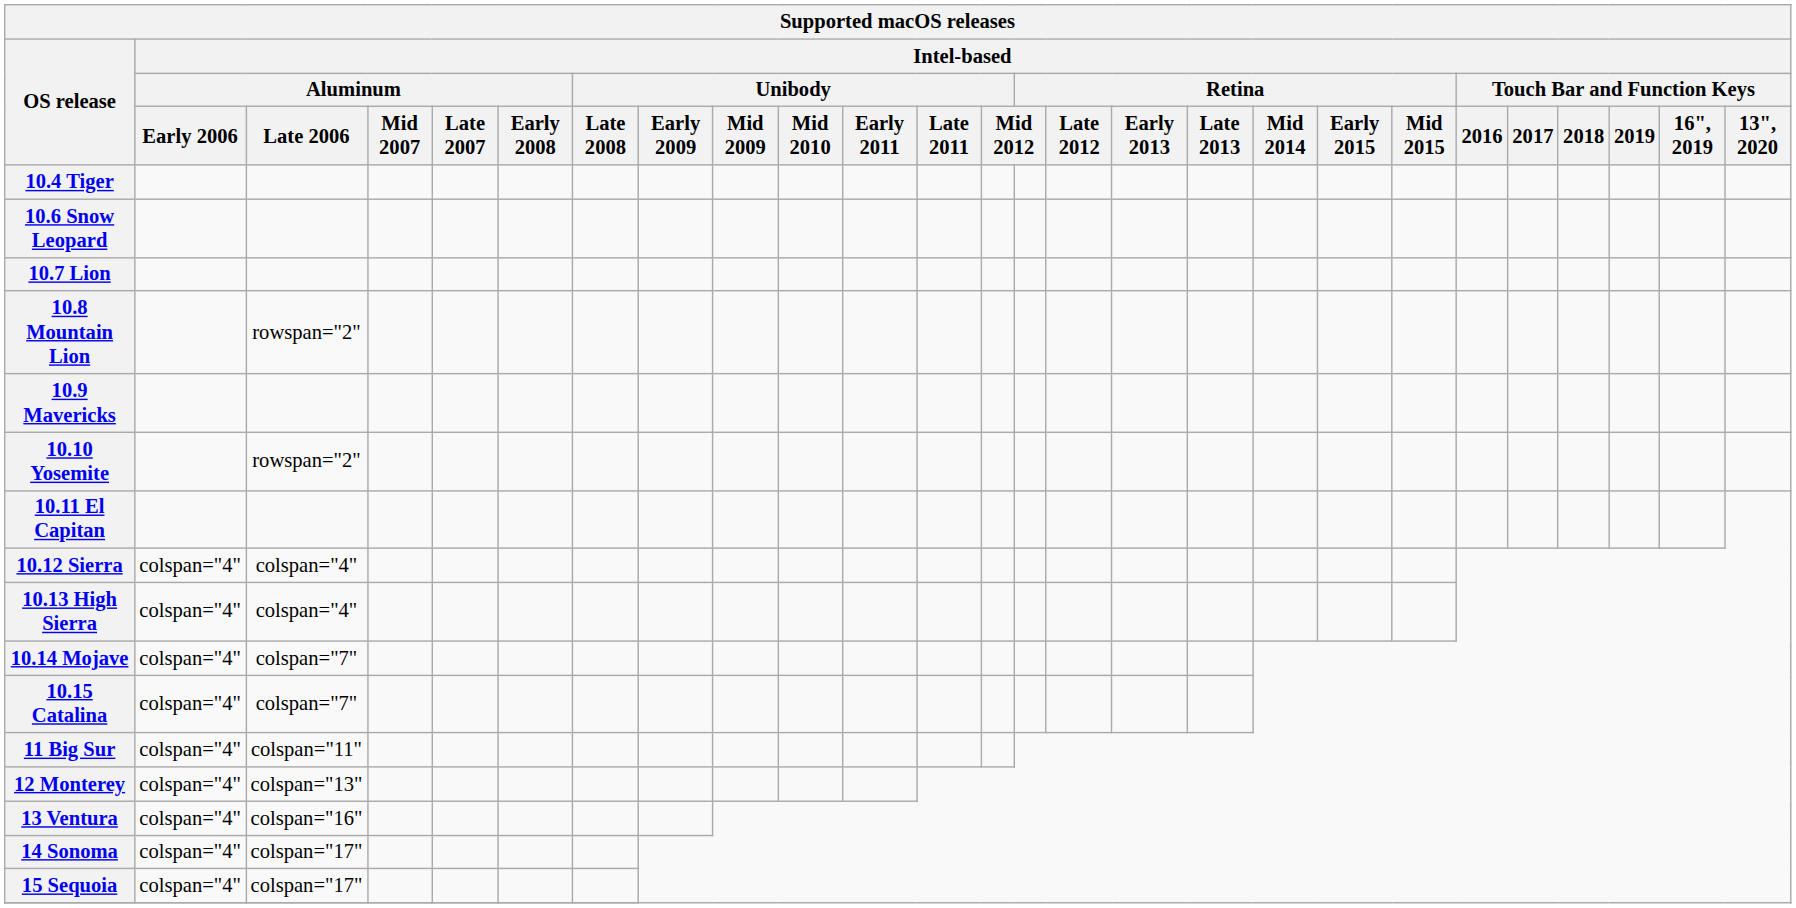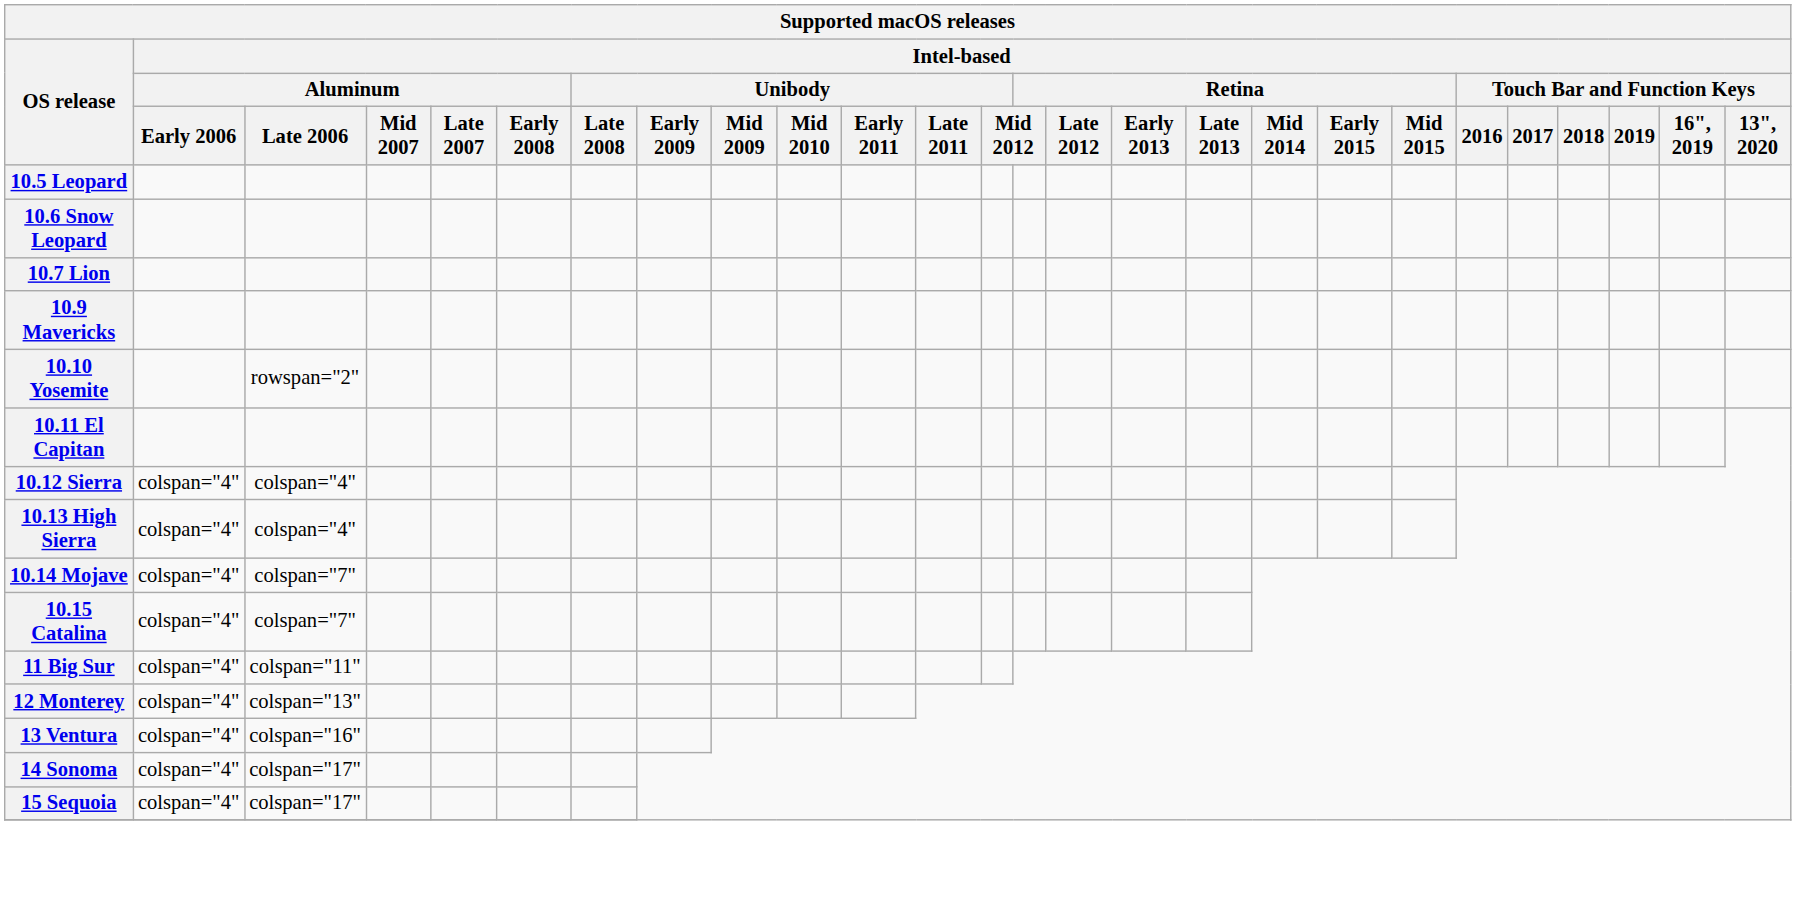- row: (70, 182)
+ row: (69, 182)
- row: (70, 332)
